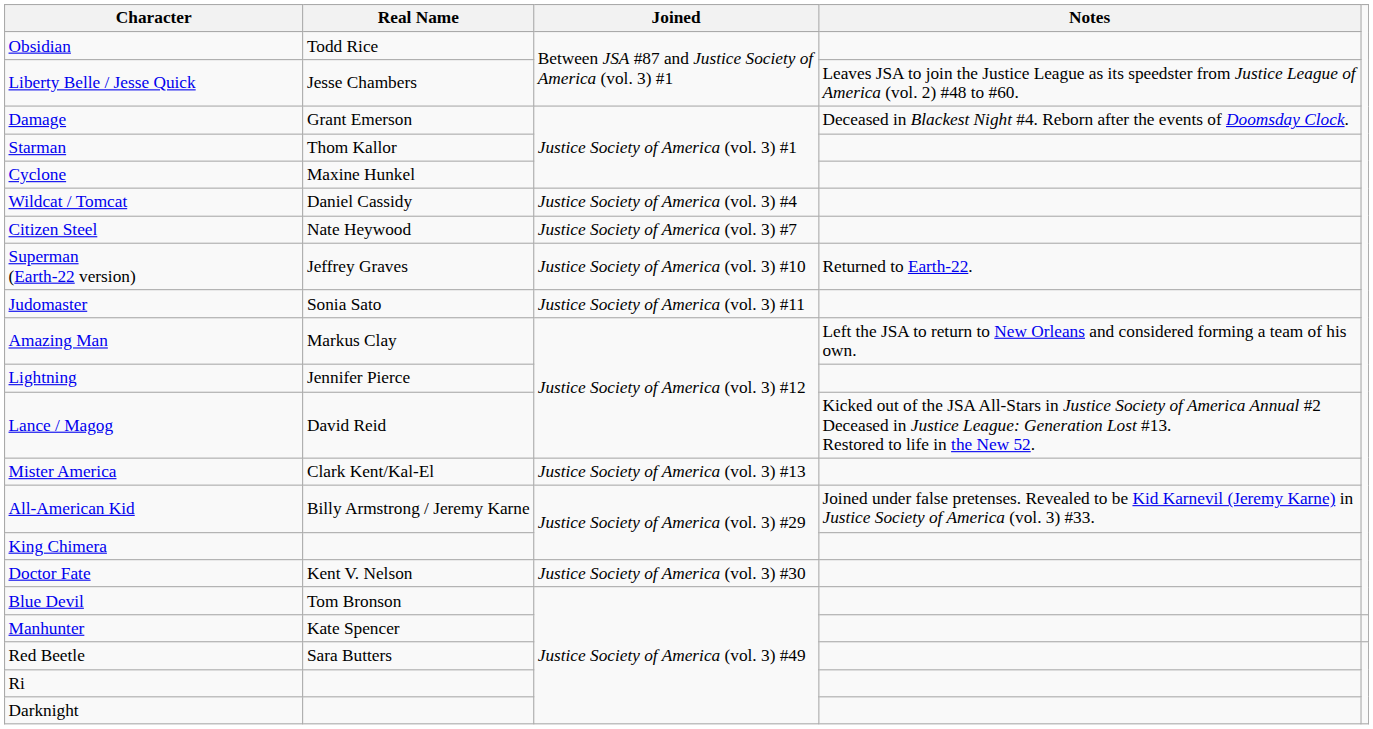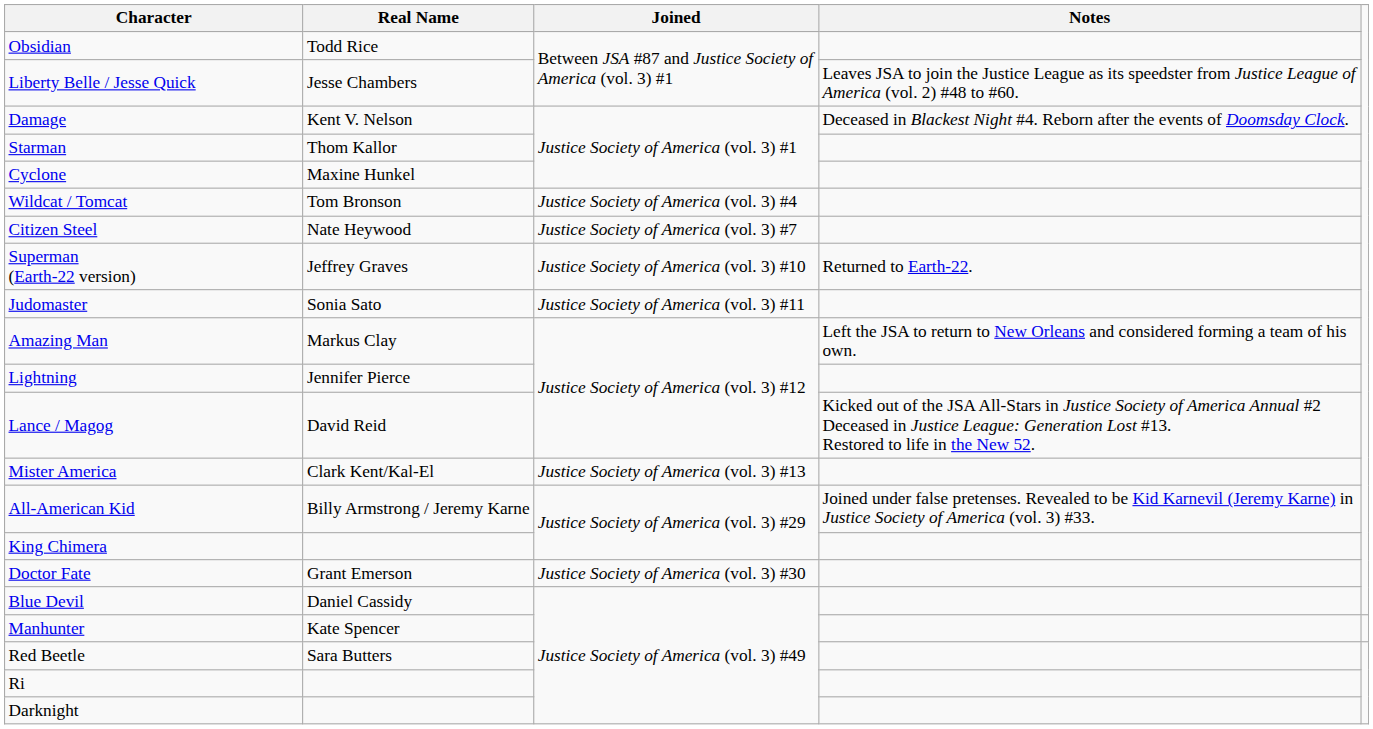(360, 119) Grant Emerson -> (360, 119) Kent V. Nelson
(360, 202) Daniel Cassidy -> (354, 202) Tom Bronson
(360, 573) Kent V. Nelson -> (360, 573) Grant Emerson
(354, 600) Tom Bronson -> (360, 600) Daniel Cassidy
